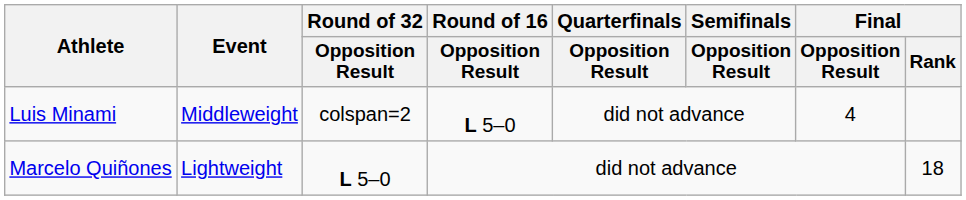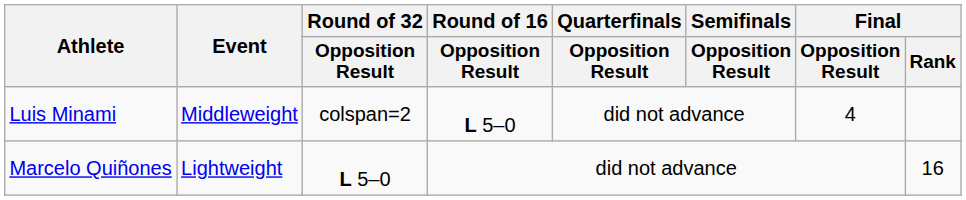(933, 168) 18 -> (933, 168) 16
